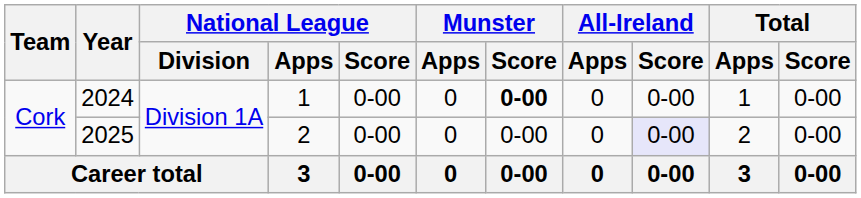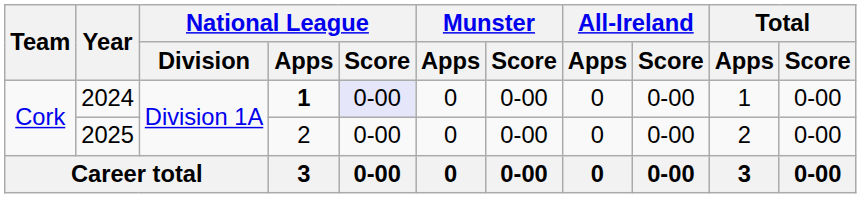(304, 98) normal -> (304, 98) bold
(377, 98) no background -> (377, 98) lavender background
(524, 98) bold -> (524, 98) normal
(671, 135) lavender background -> (671, 135) no background
